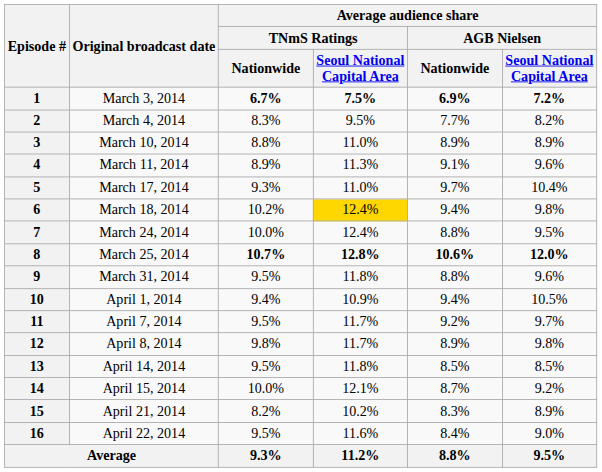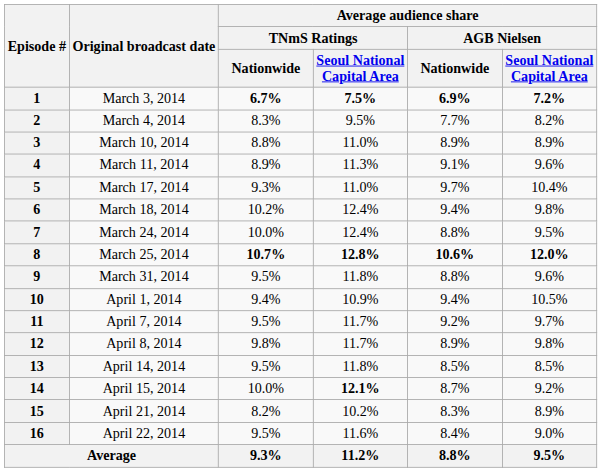(360, 210) gold background -> (360, 210) no background
(360, 388) normal -> (360, 388) bold
